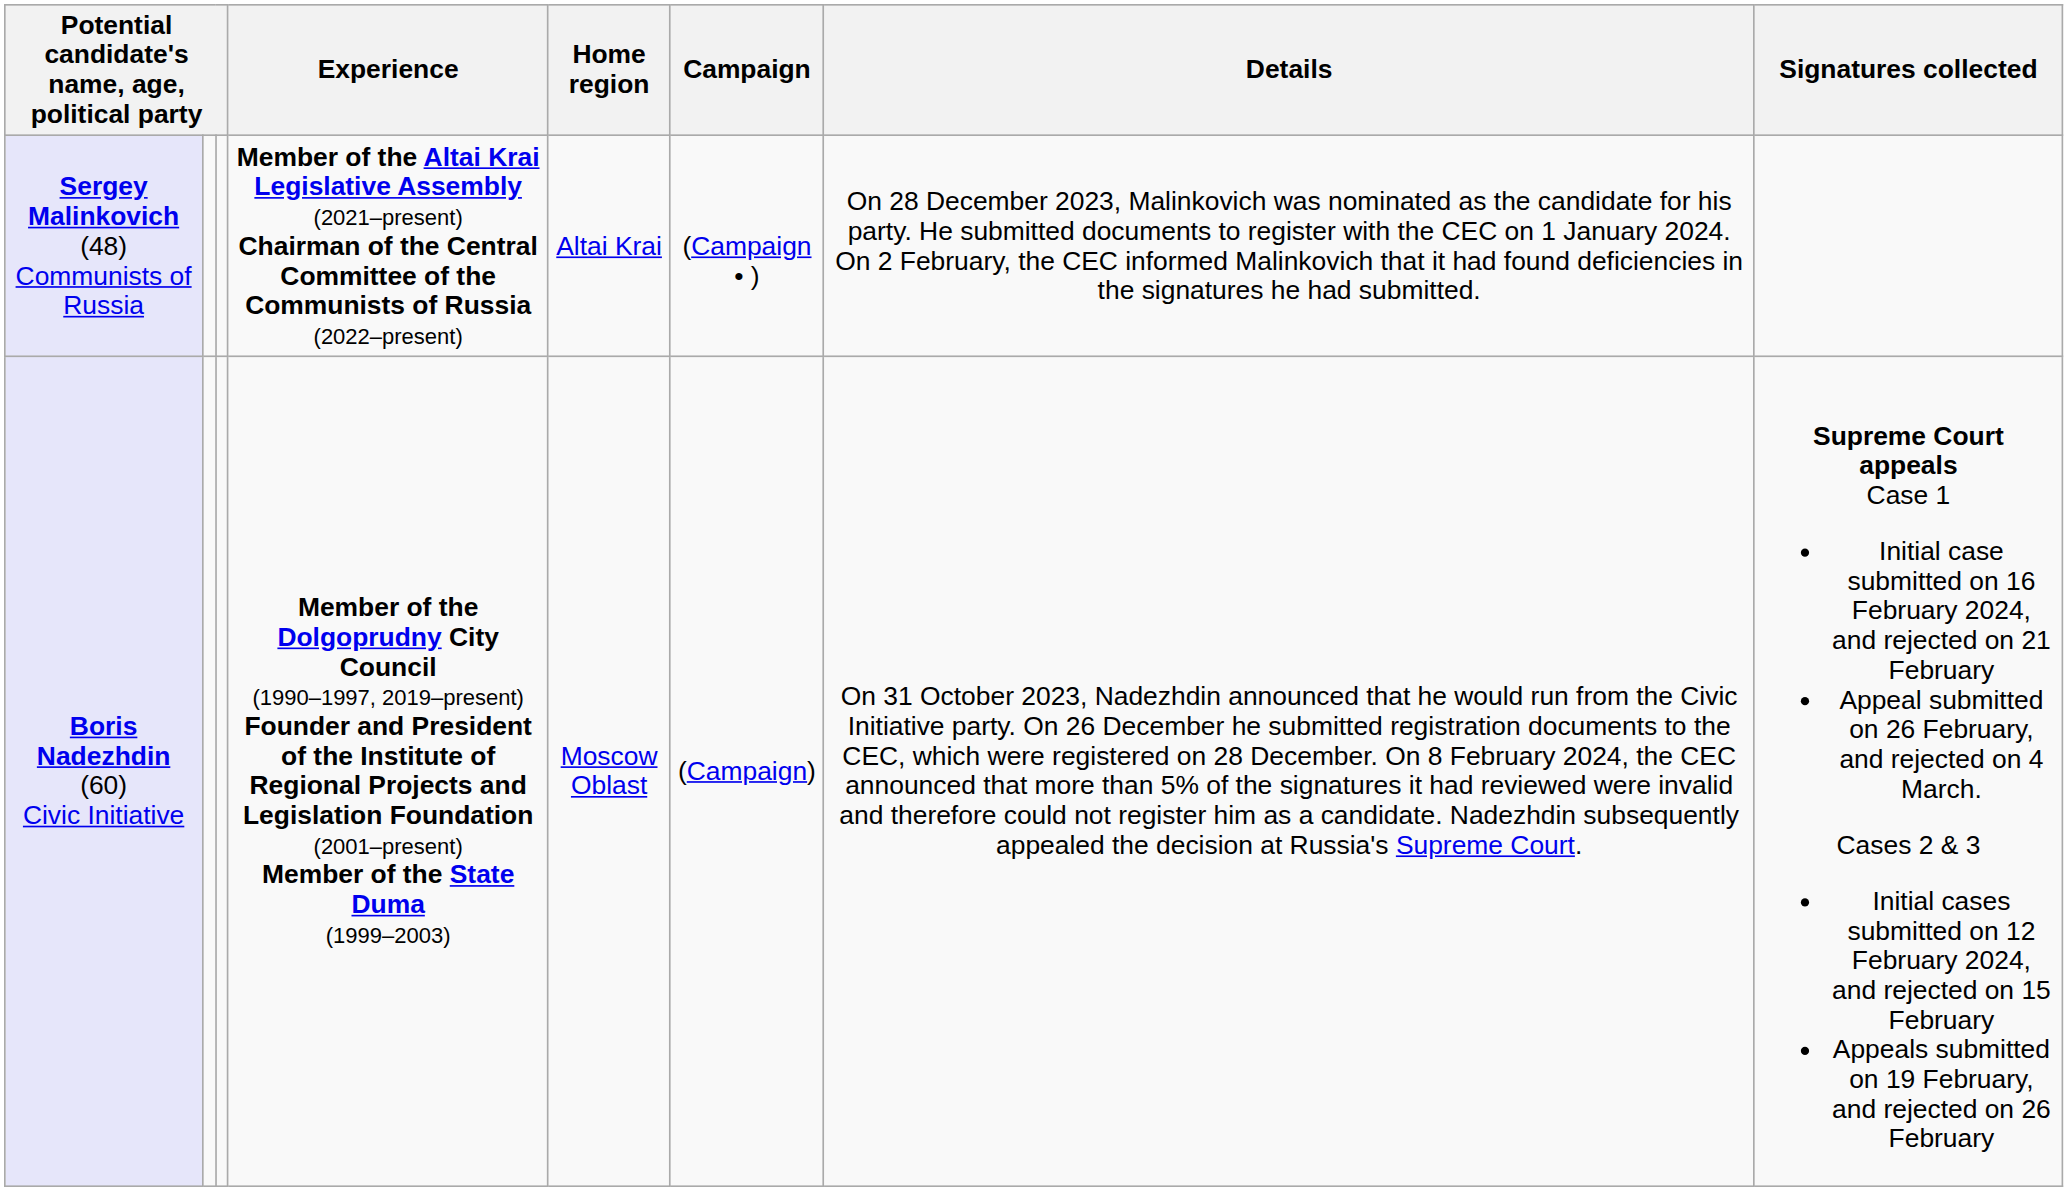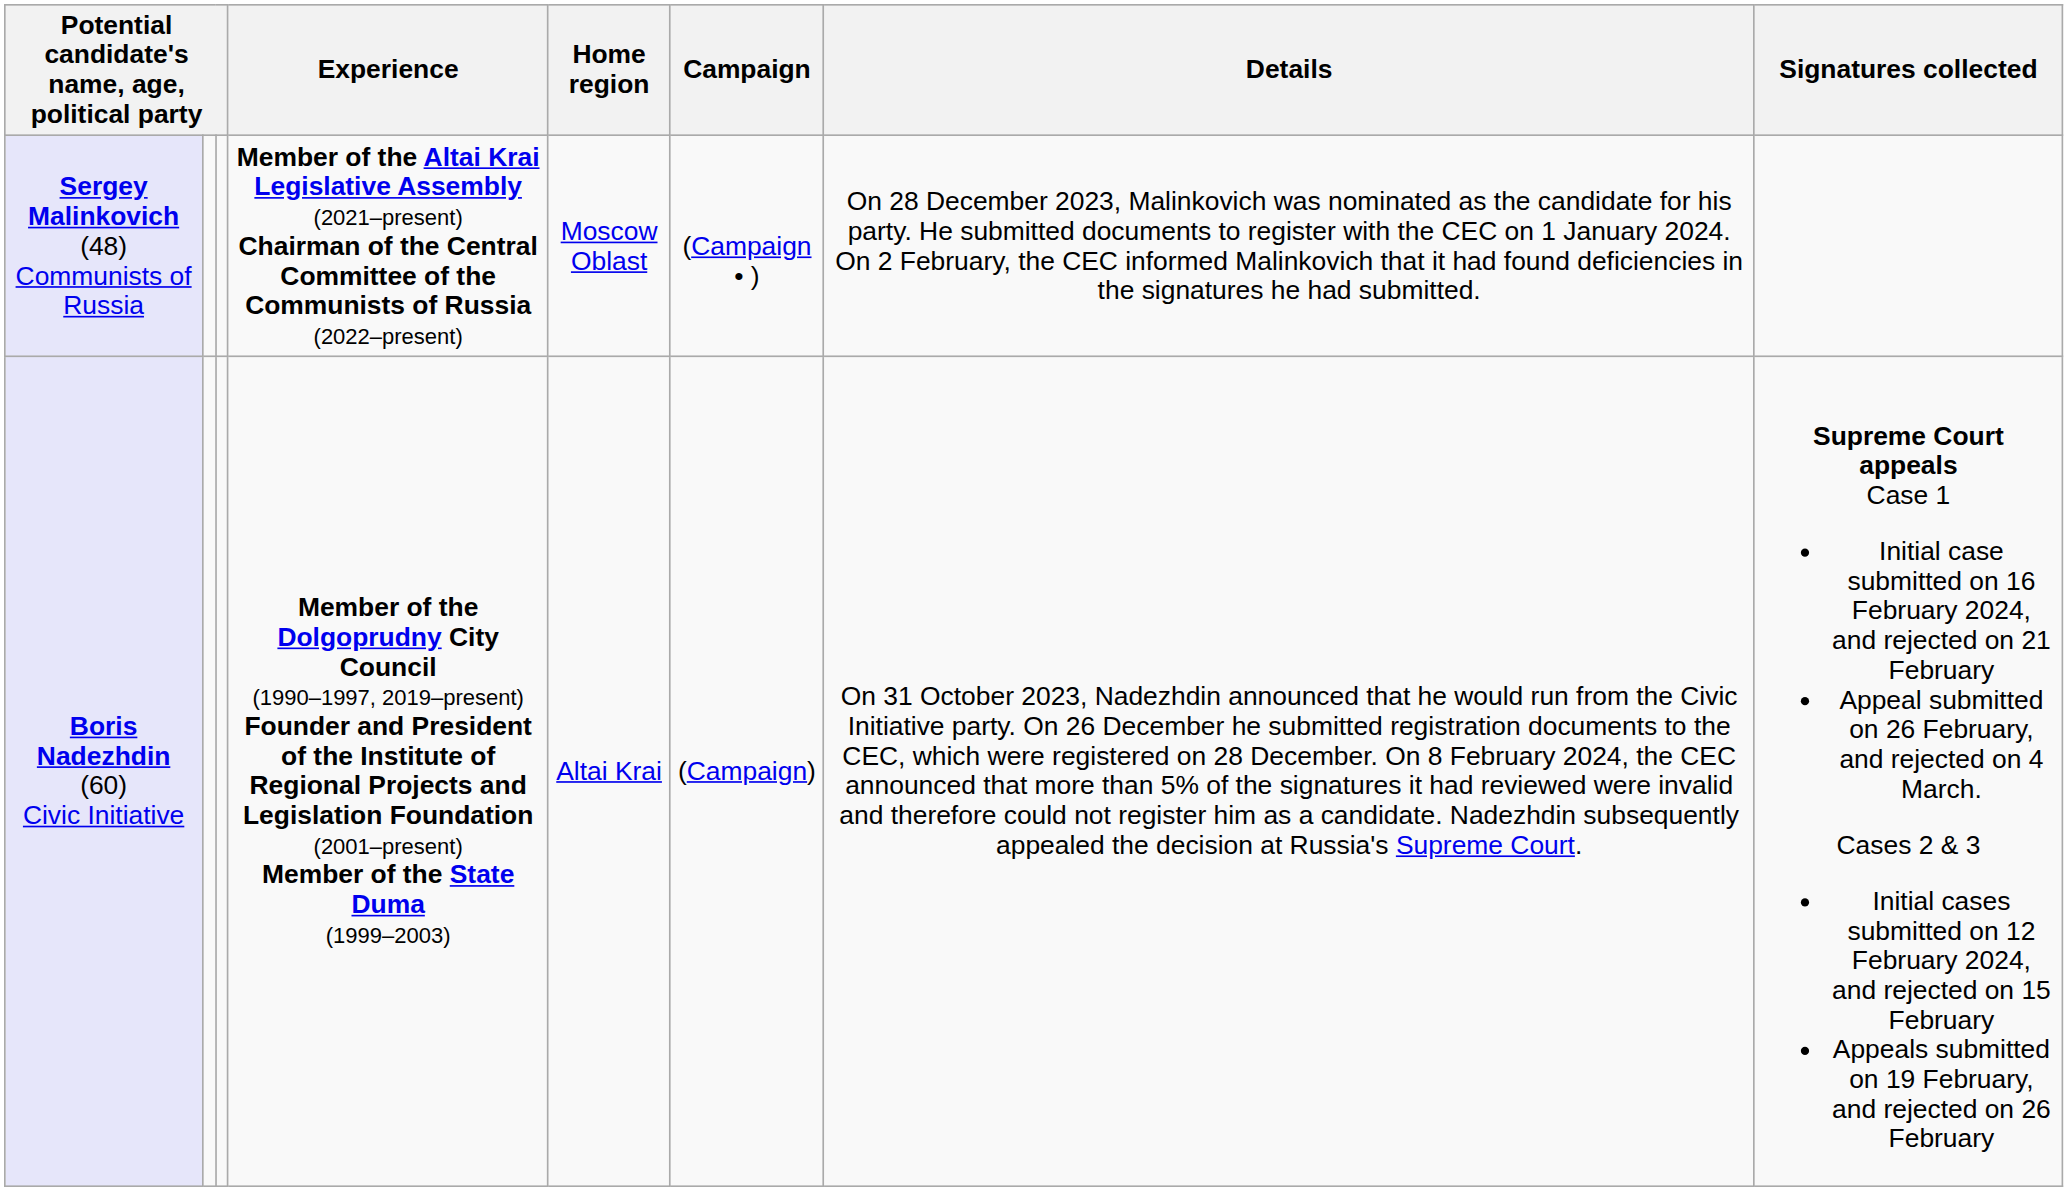(609, 245) Altai Krai -> (609, 245) Moscow Oblast
(609, 770) Moscow Oblast -> (609, 770) Altai Krai
